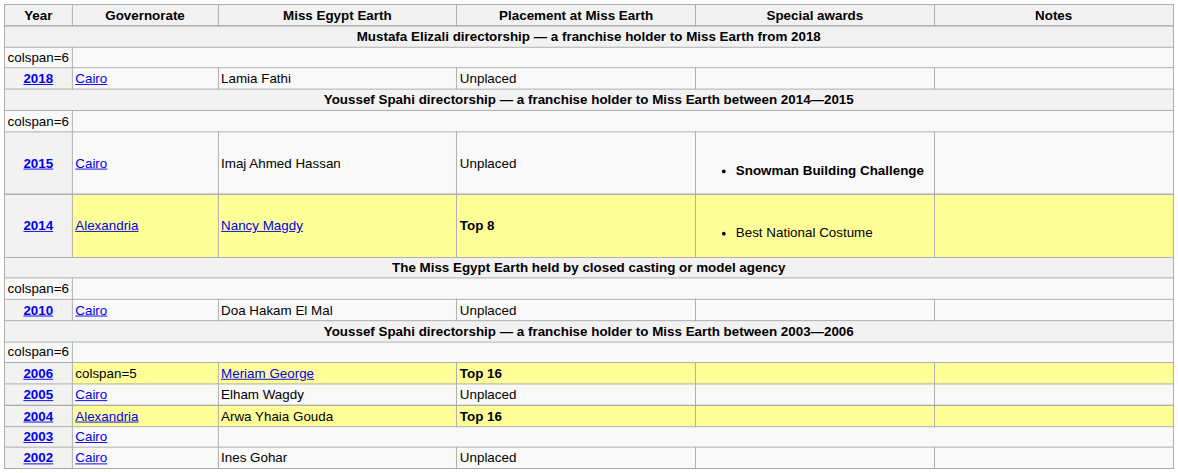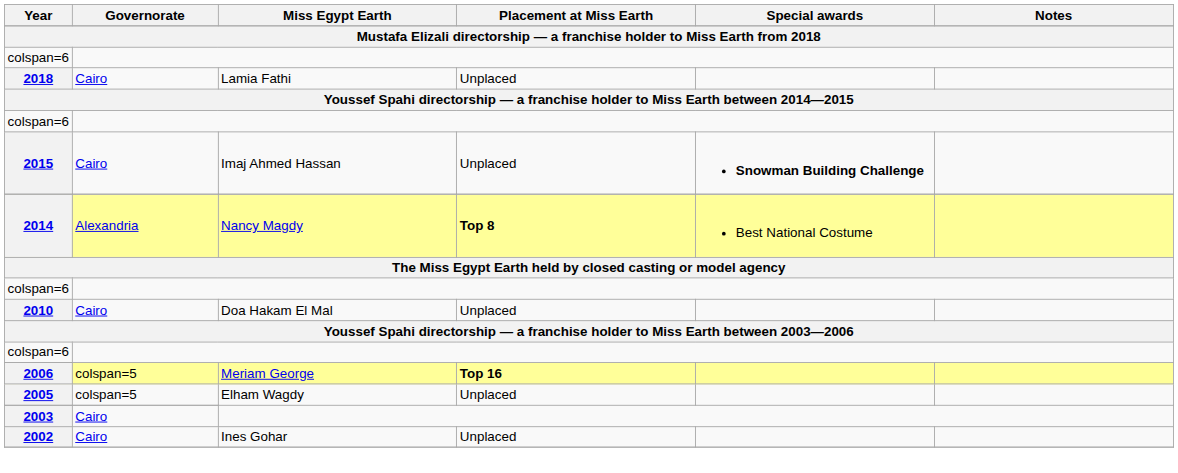(91, 395) Cairo -> (106, 395) colspan=5
- row: (38, 416)
